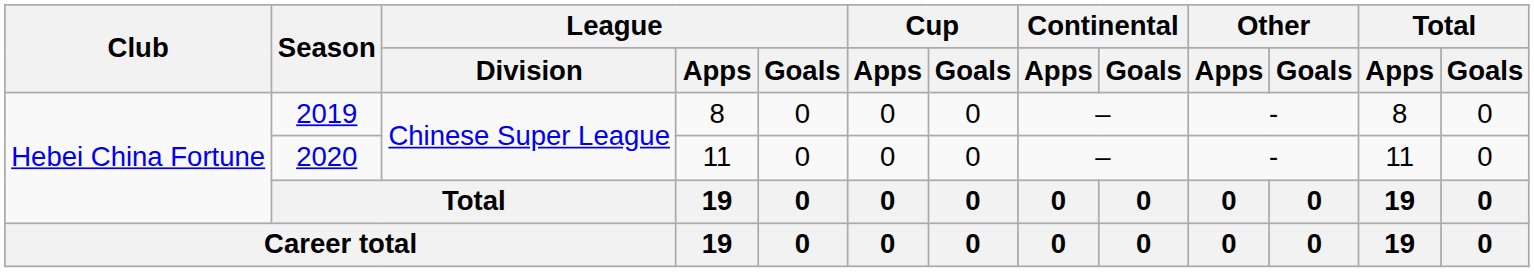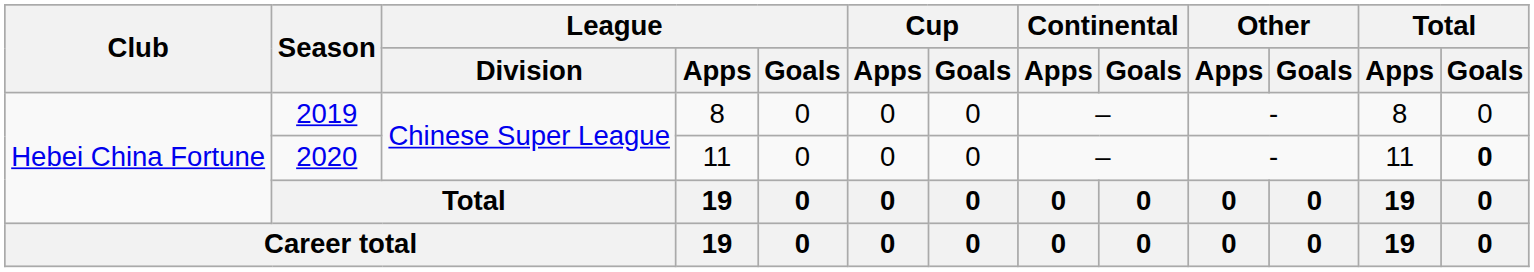(1485, 157) normal -> (1485, 157) bold
